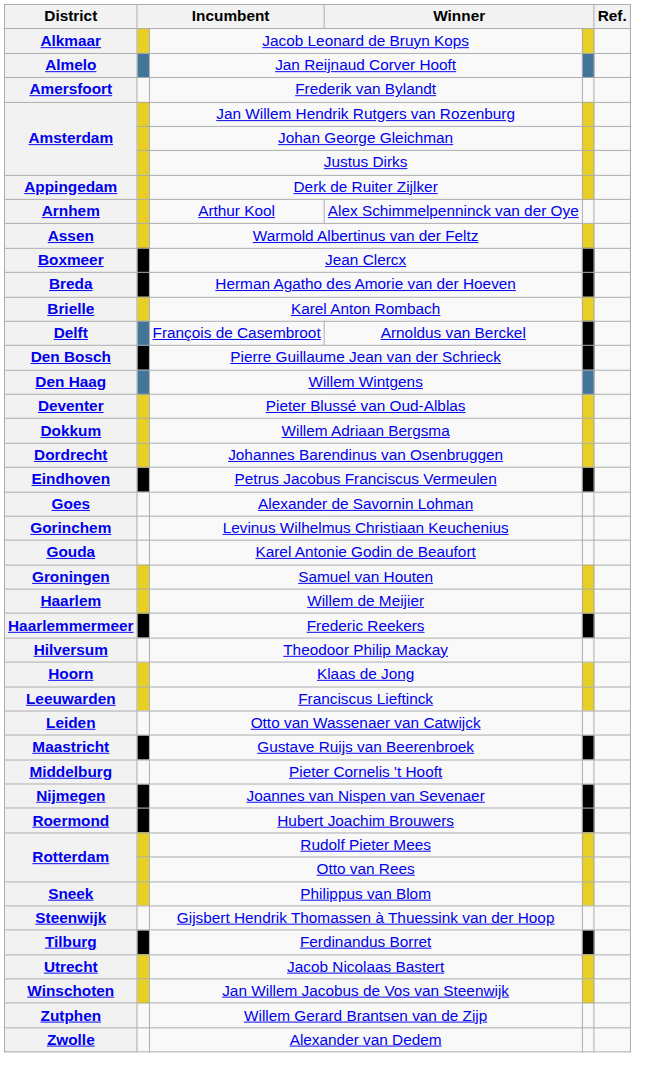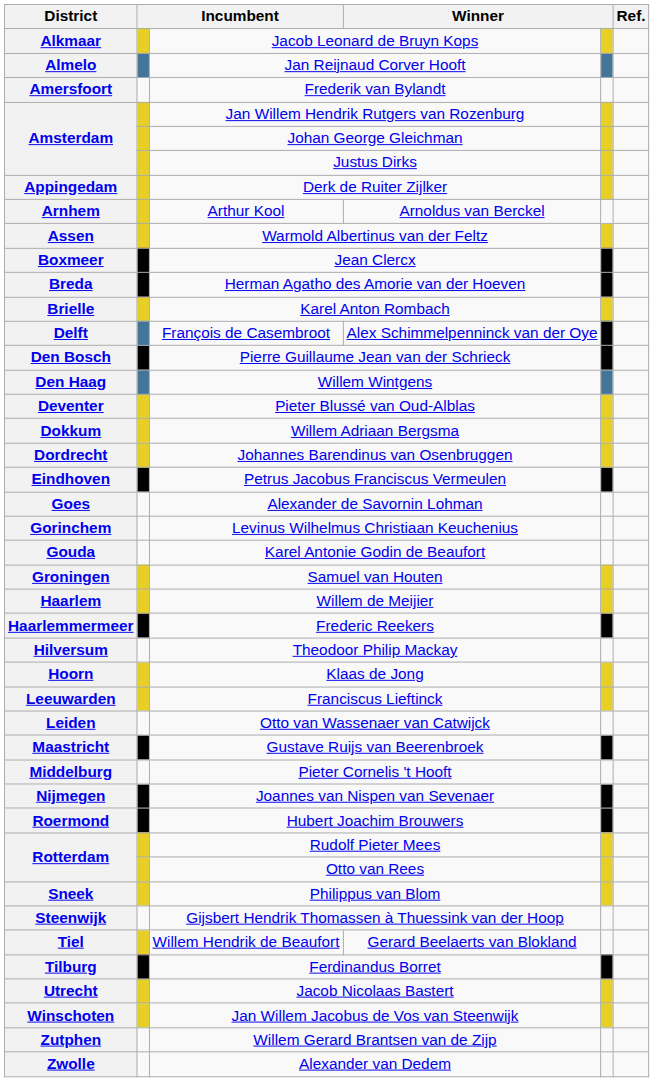(453, 211) Alex Schimmelpenninck van der Oye -> (472, 211) Arnoldus van Berckel
(453, 333) Arnoldus van Berckel -> (472, 333) Alex Schimmelpenninck van der Oye
+ row: (71, 942)
